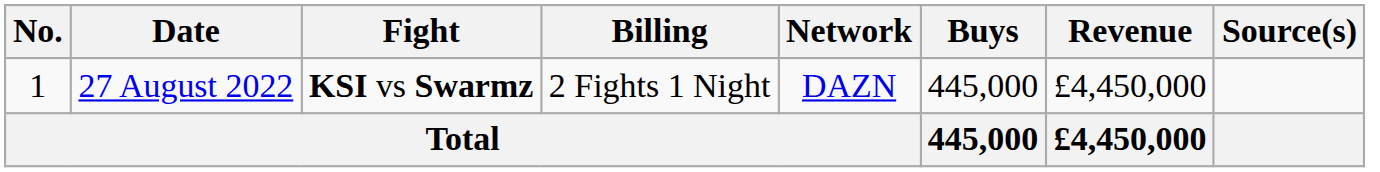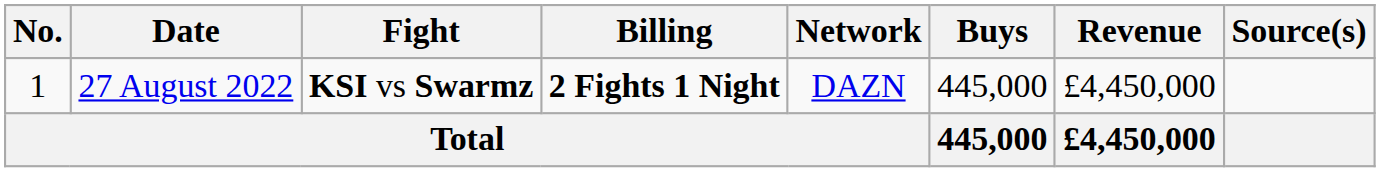(660, 85) normal -> (664, 85) bold
